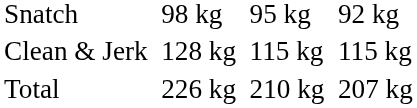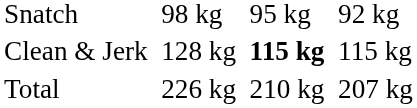(287, 51) normal -> (287, 51) bold
